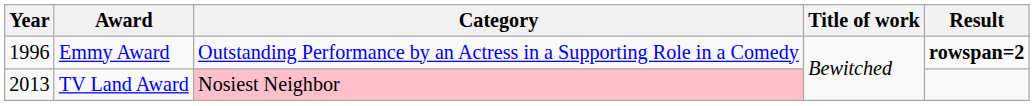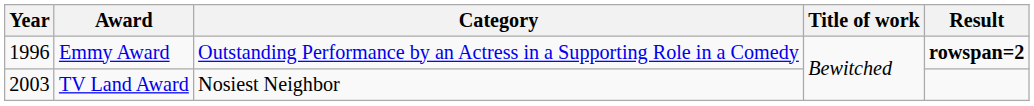(29, 84) 2013 -> (29, 84) 2003
(269, 84) pink background -> (269, 84) no background
